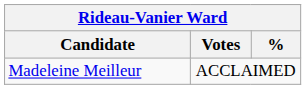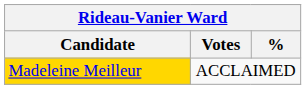(75, 71) no background -> (75, 71) gold background
